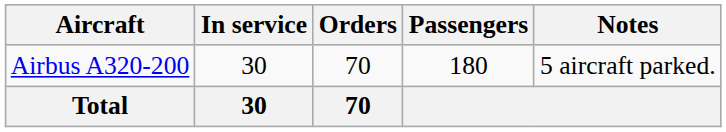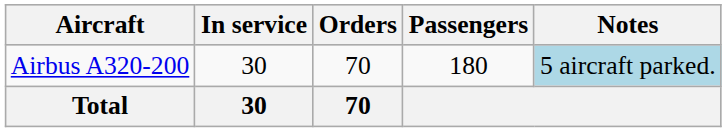(628, 65) no background -> (628, 65) lightblue background
